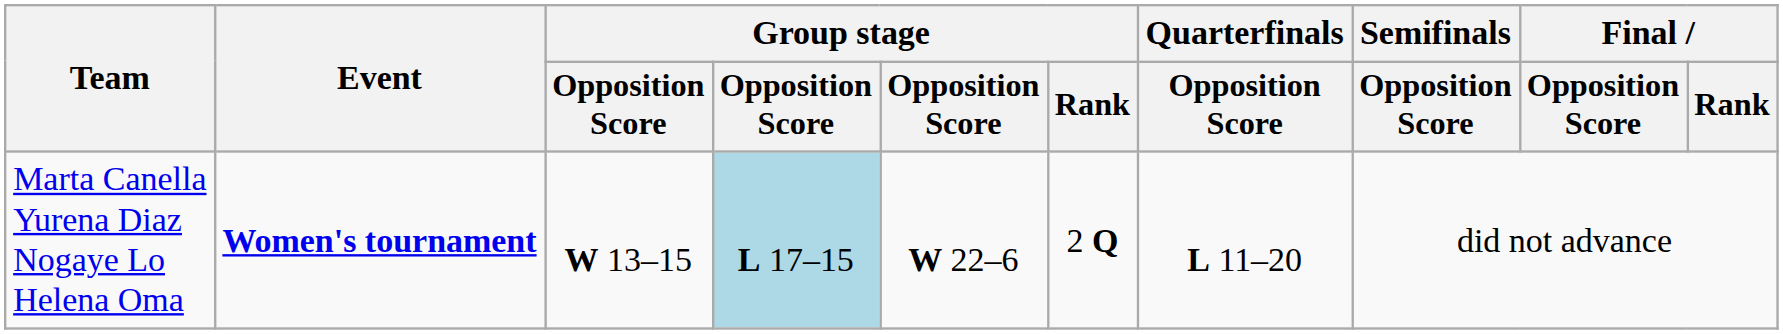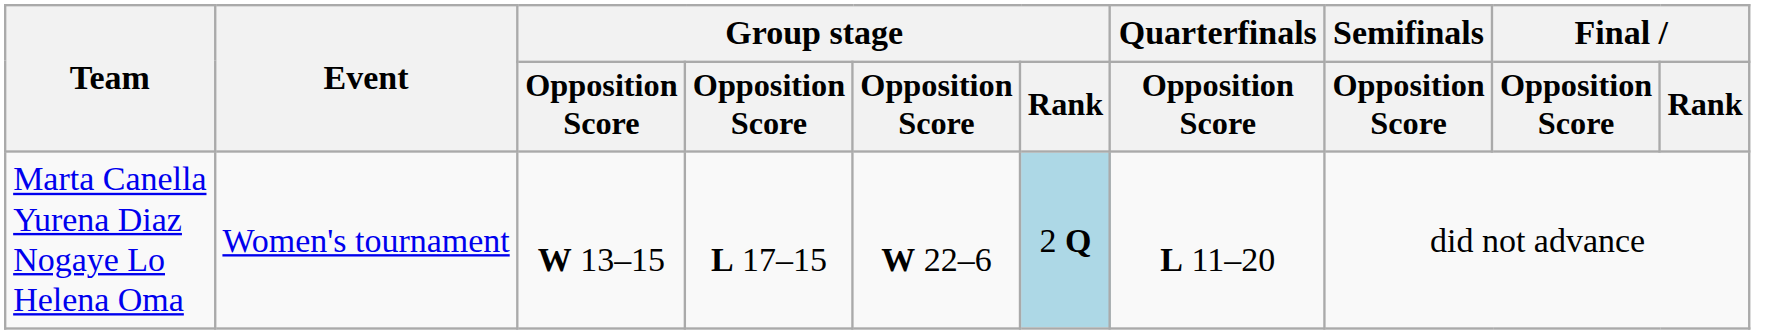(379, 239) bold -> (366, 239) normal
(796, 259) lightblue background -> (769, 259) no background
(1092, 239) no background -> (1065, 239) lightblue background
